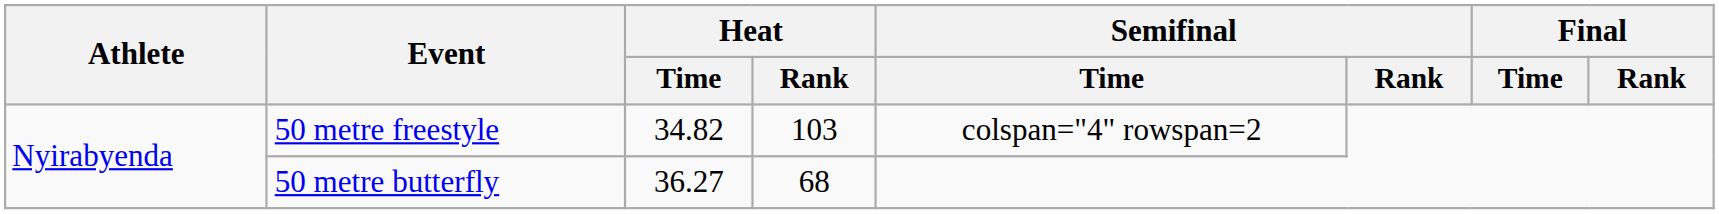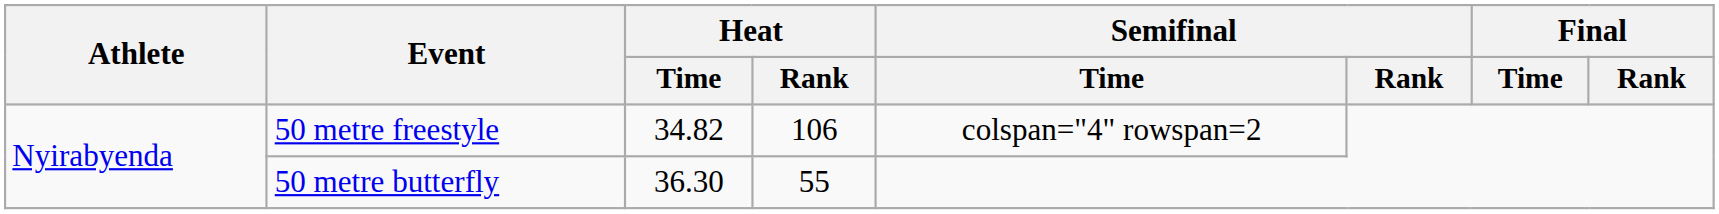(814, 130) 103 -> (814, 130) 106
(689, 181) 36.27 -> (689, 181) 36.30
(814, 181) 68 -> (814, 181) 55
